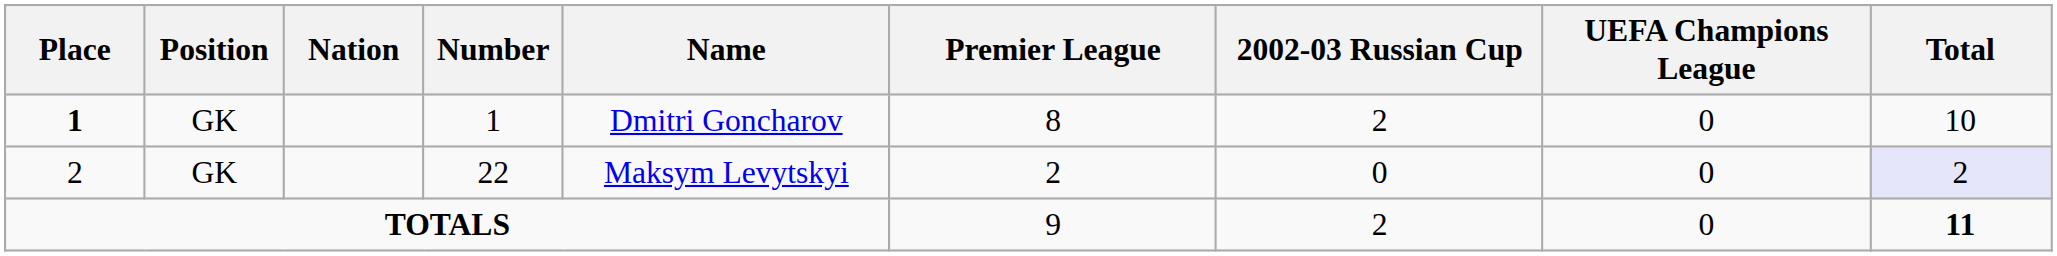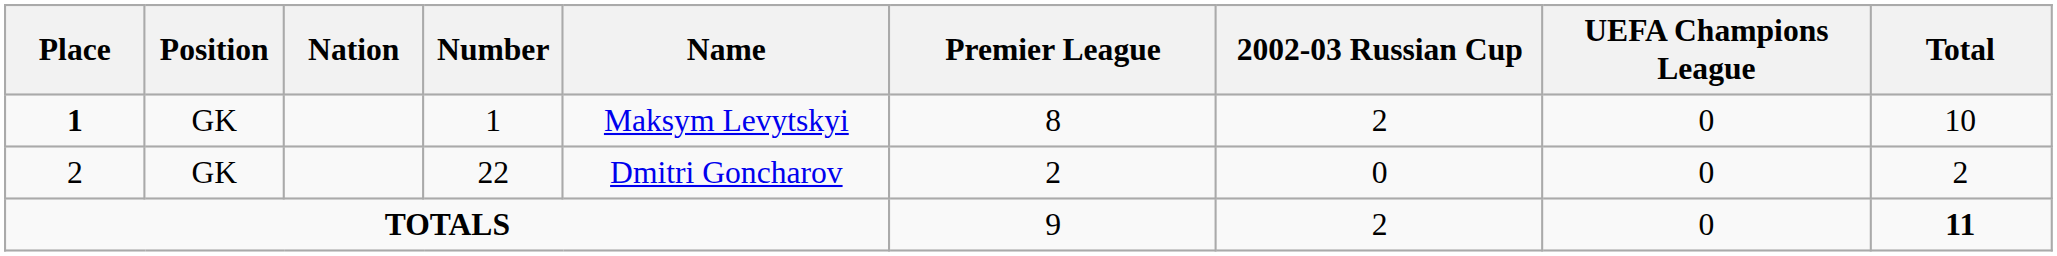(726, 120) Dmitri Goncharov -> (726, 120) Maksym Levytskyi
(726, 172) Maksym Levytskyi -> (726, 172) Dmitri Goncharov
(1960, 172) lavender background -> (1960, 172) no background
